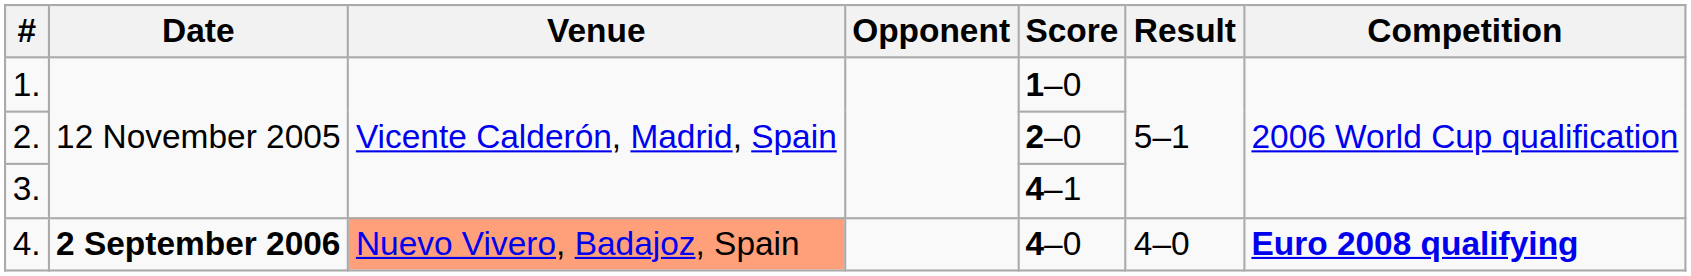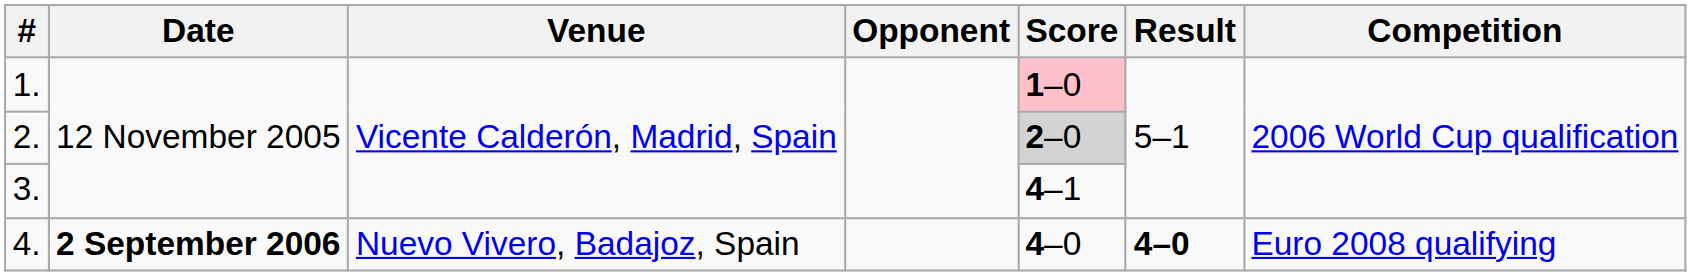(1053, 84) no background -> (1053, 84) pink background
(1053, 137) no background -> (1053, 137) lightgrey background
(578, 243) lightsalmon background -> (578, 243) no background
(1162, 243) normal -> (1162, 243) bold
(1415, 243) bold -> (1404, 243) normal
